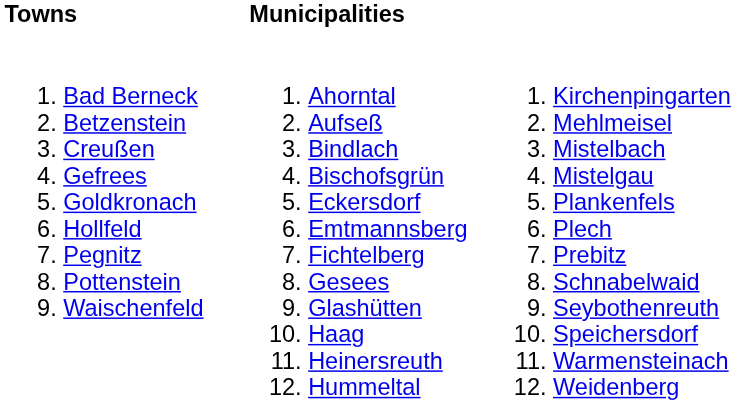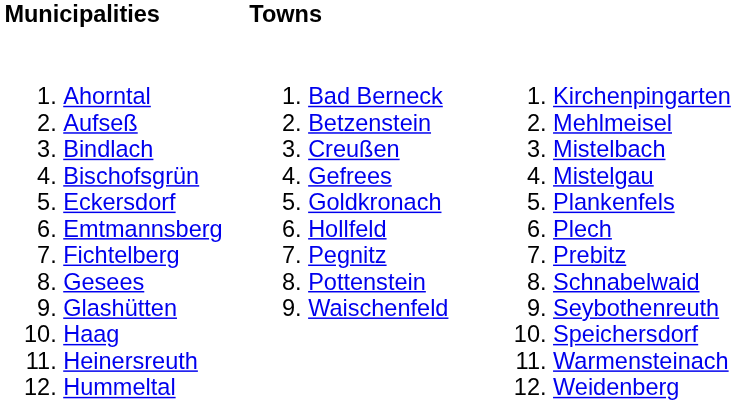columns swapped: (41, 14) <-> (327, 14)
